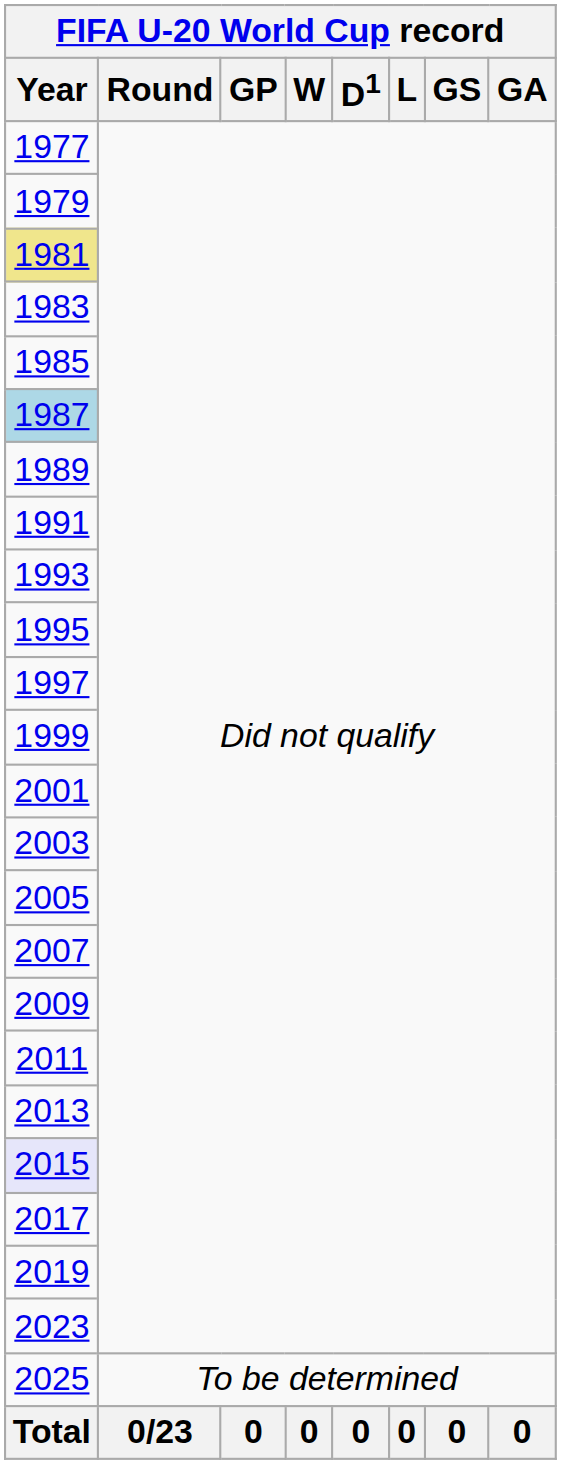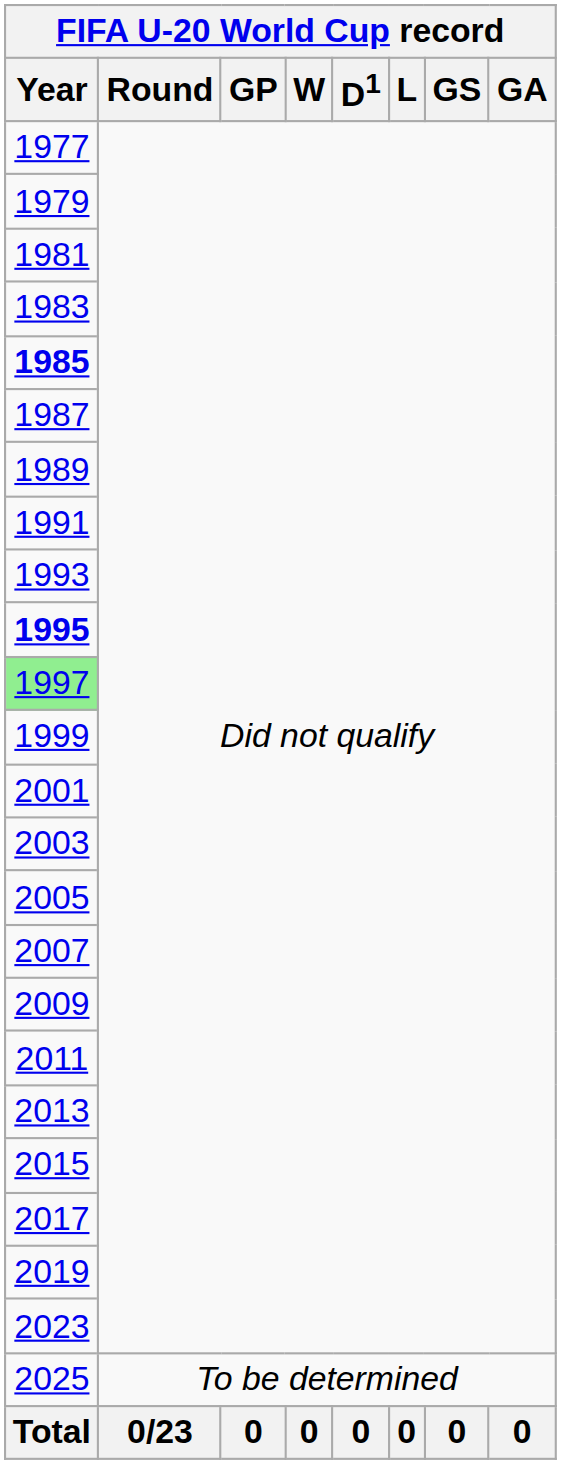(52, 254) khaki background -> (52, 254) no background
(52, 361) normal -> (52, 361) bold
(52, 415) lightblue background -> (52, 415) no background
(52, 629) normal -> (52, 629) bold
(52, 682) no background -> (52, 682) lightgreen background
(52, 1164) lavender background -> (52, 1164) no background
